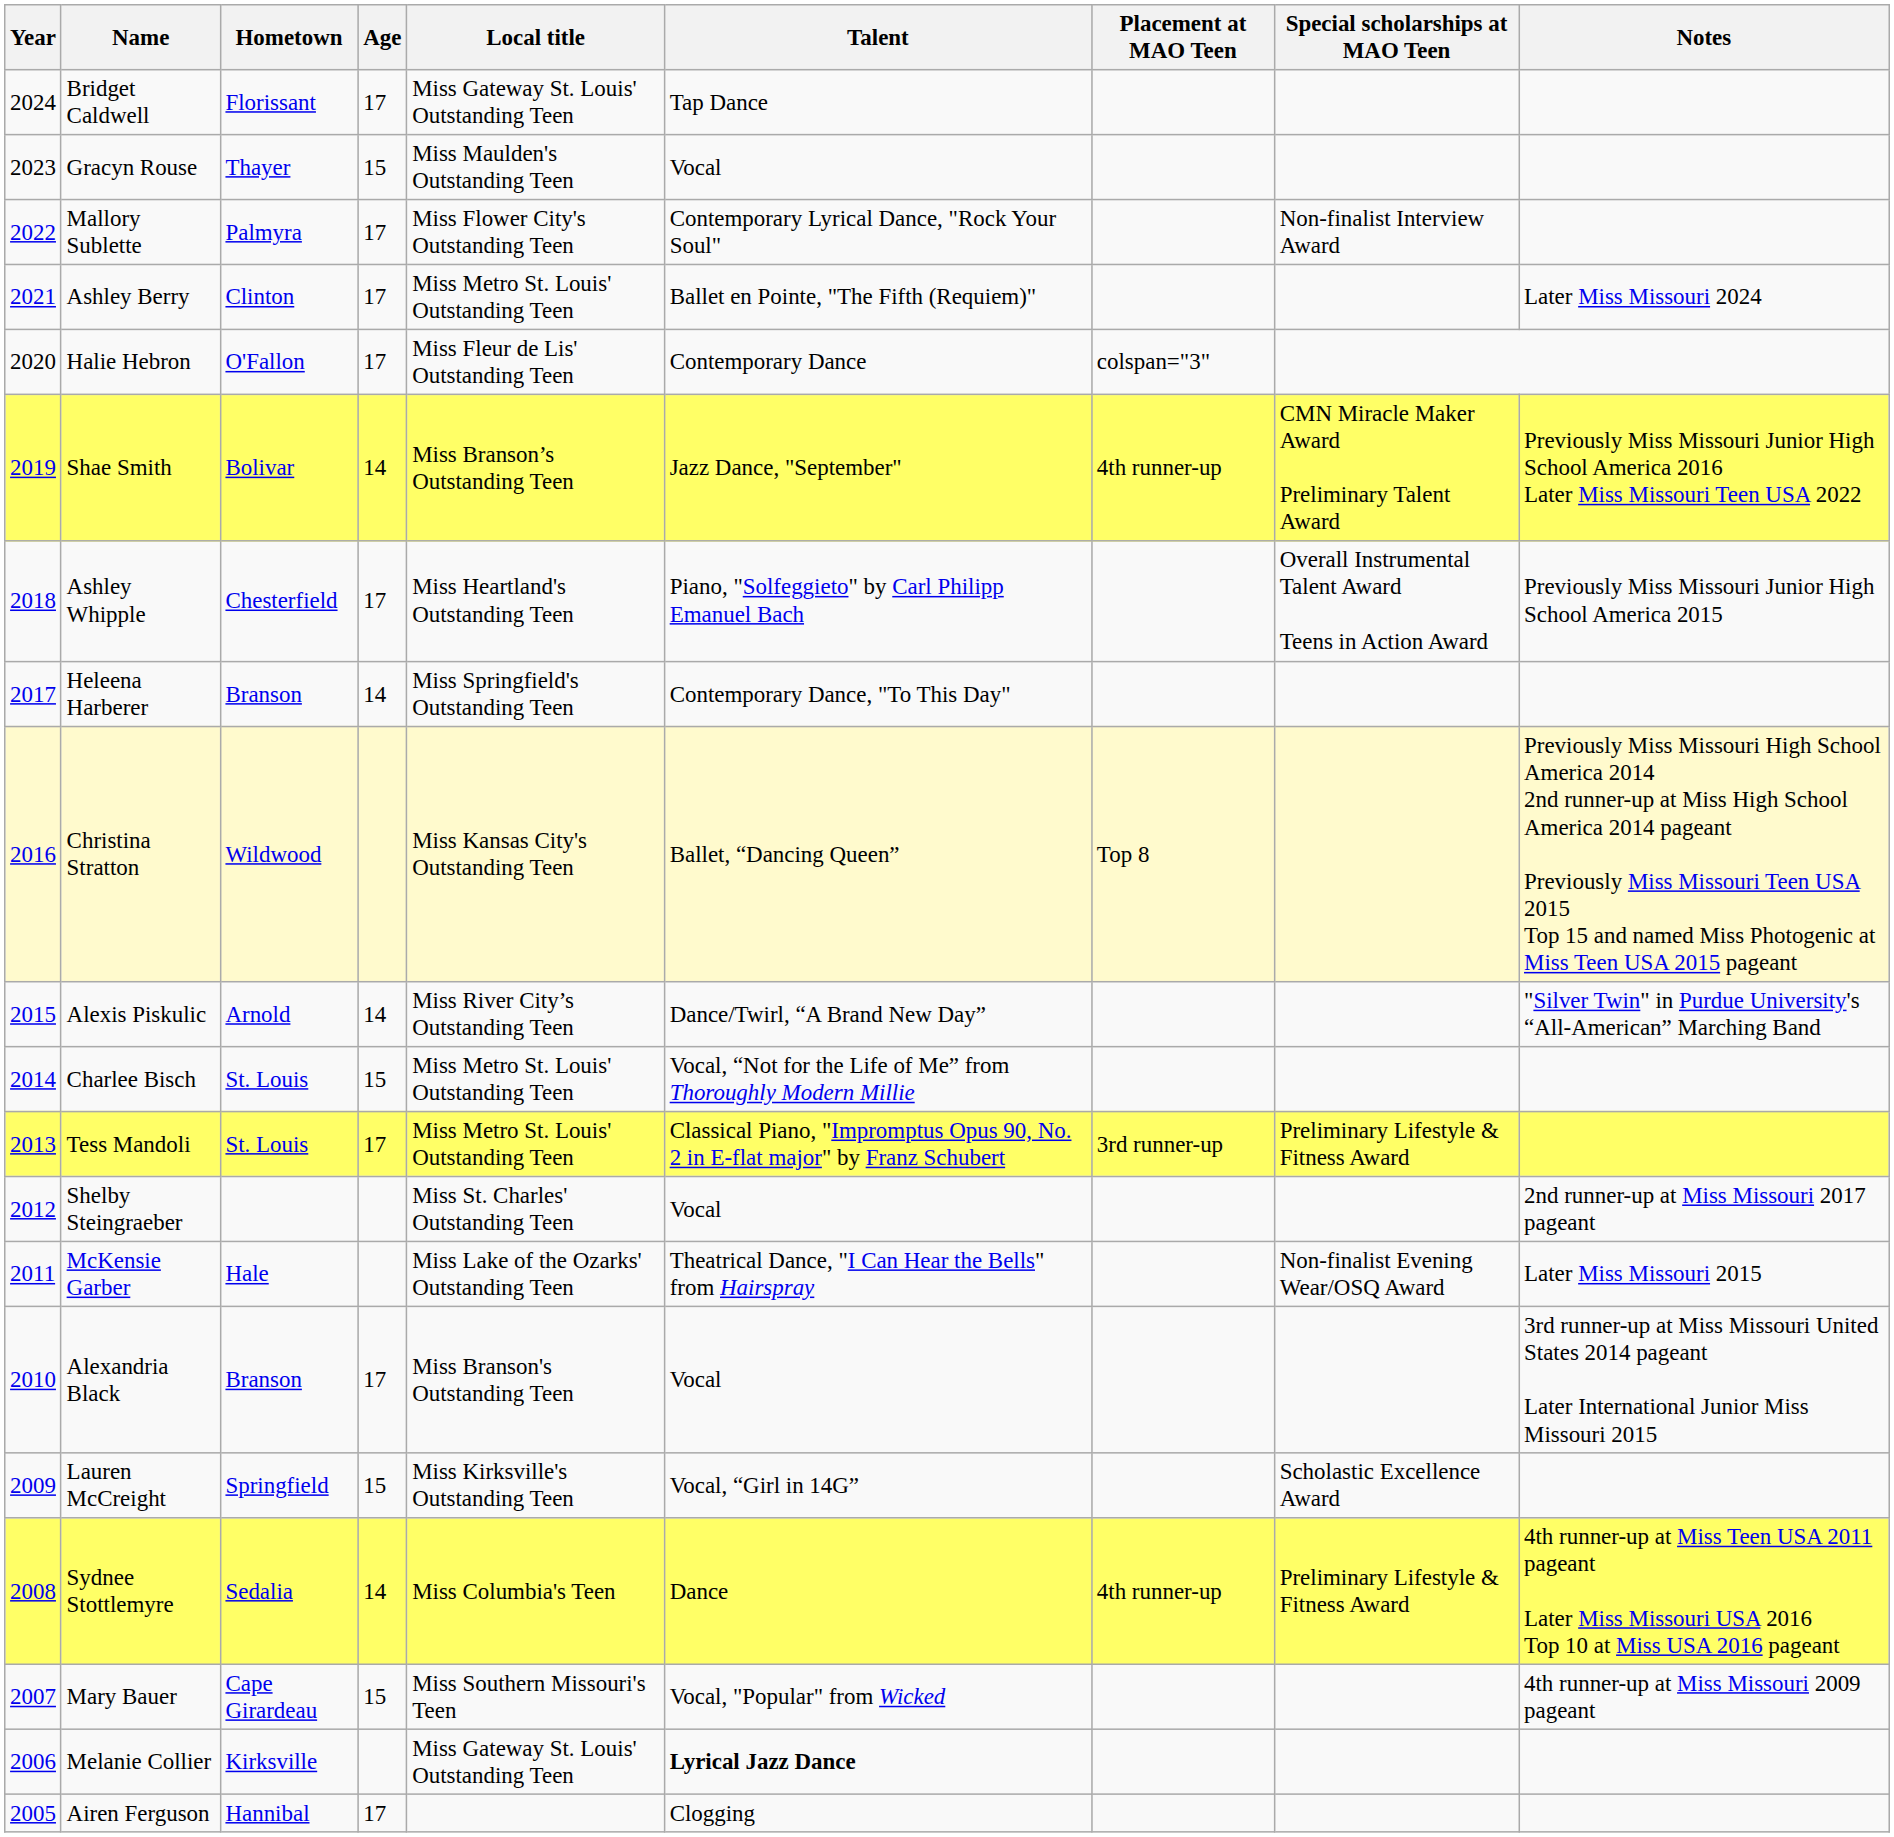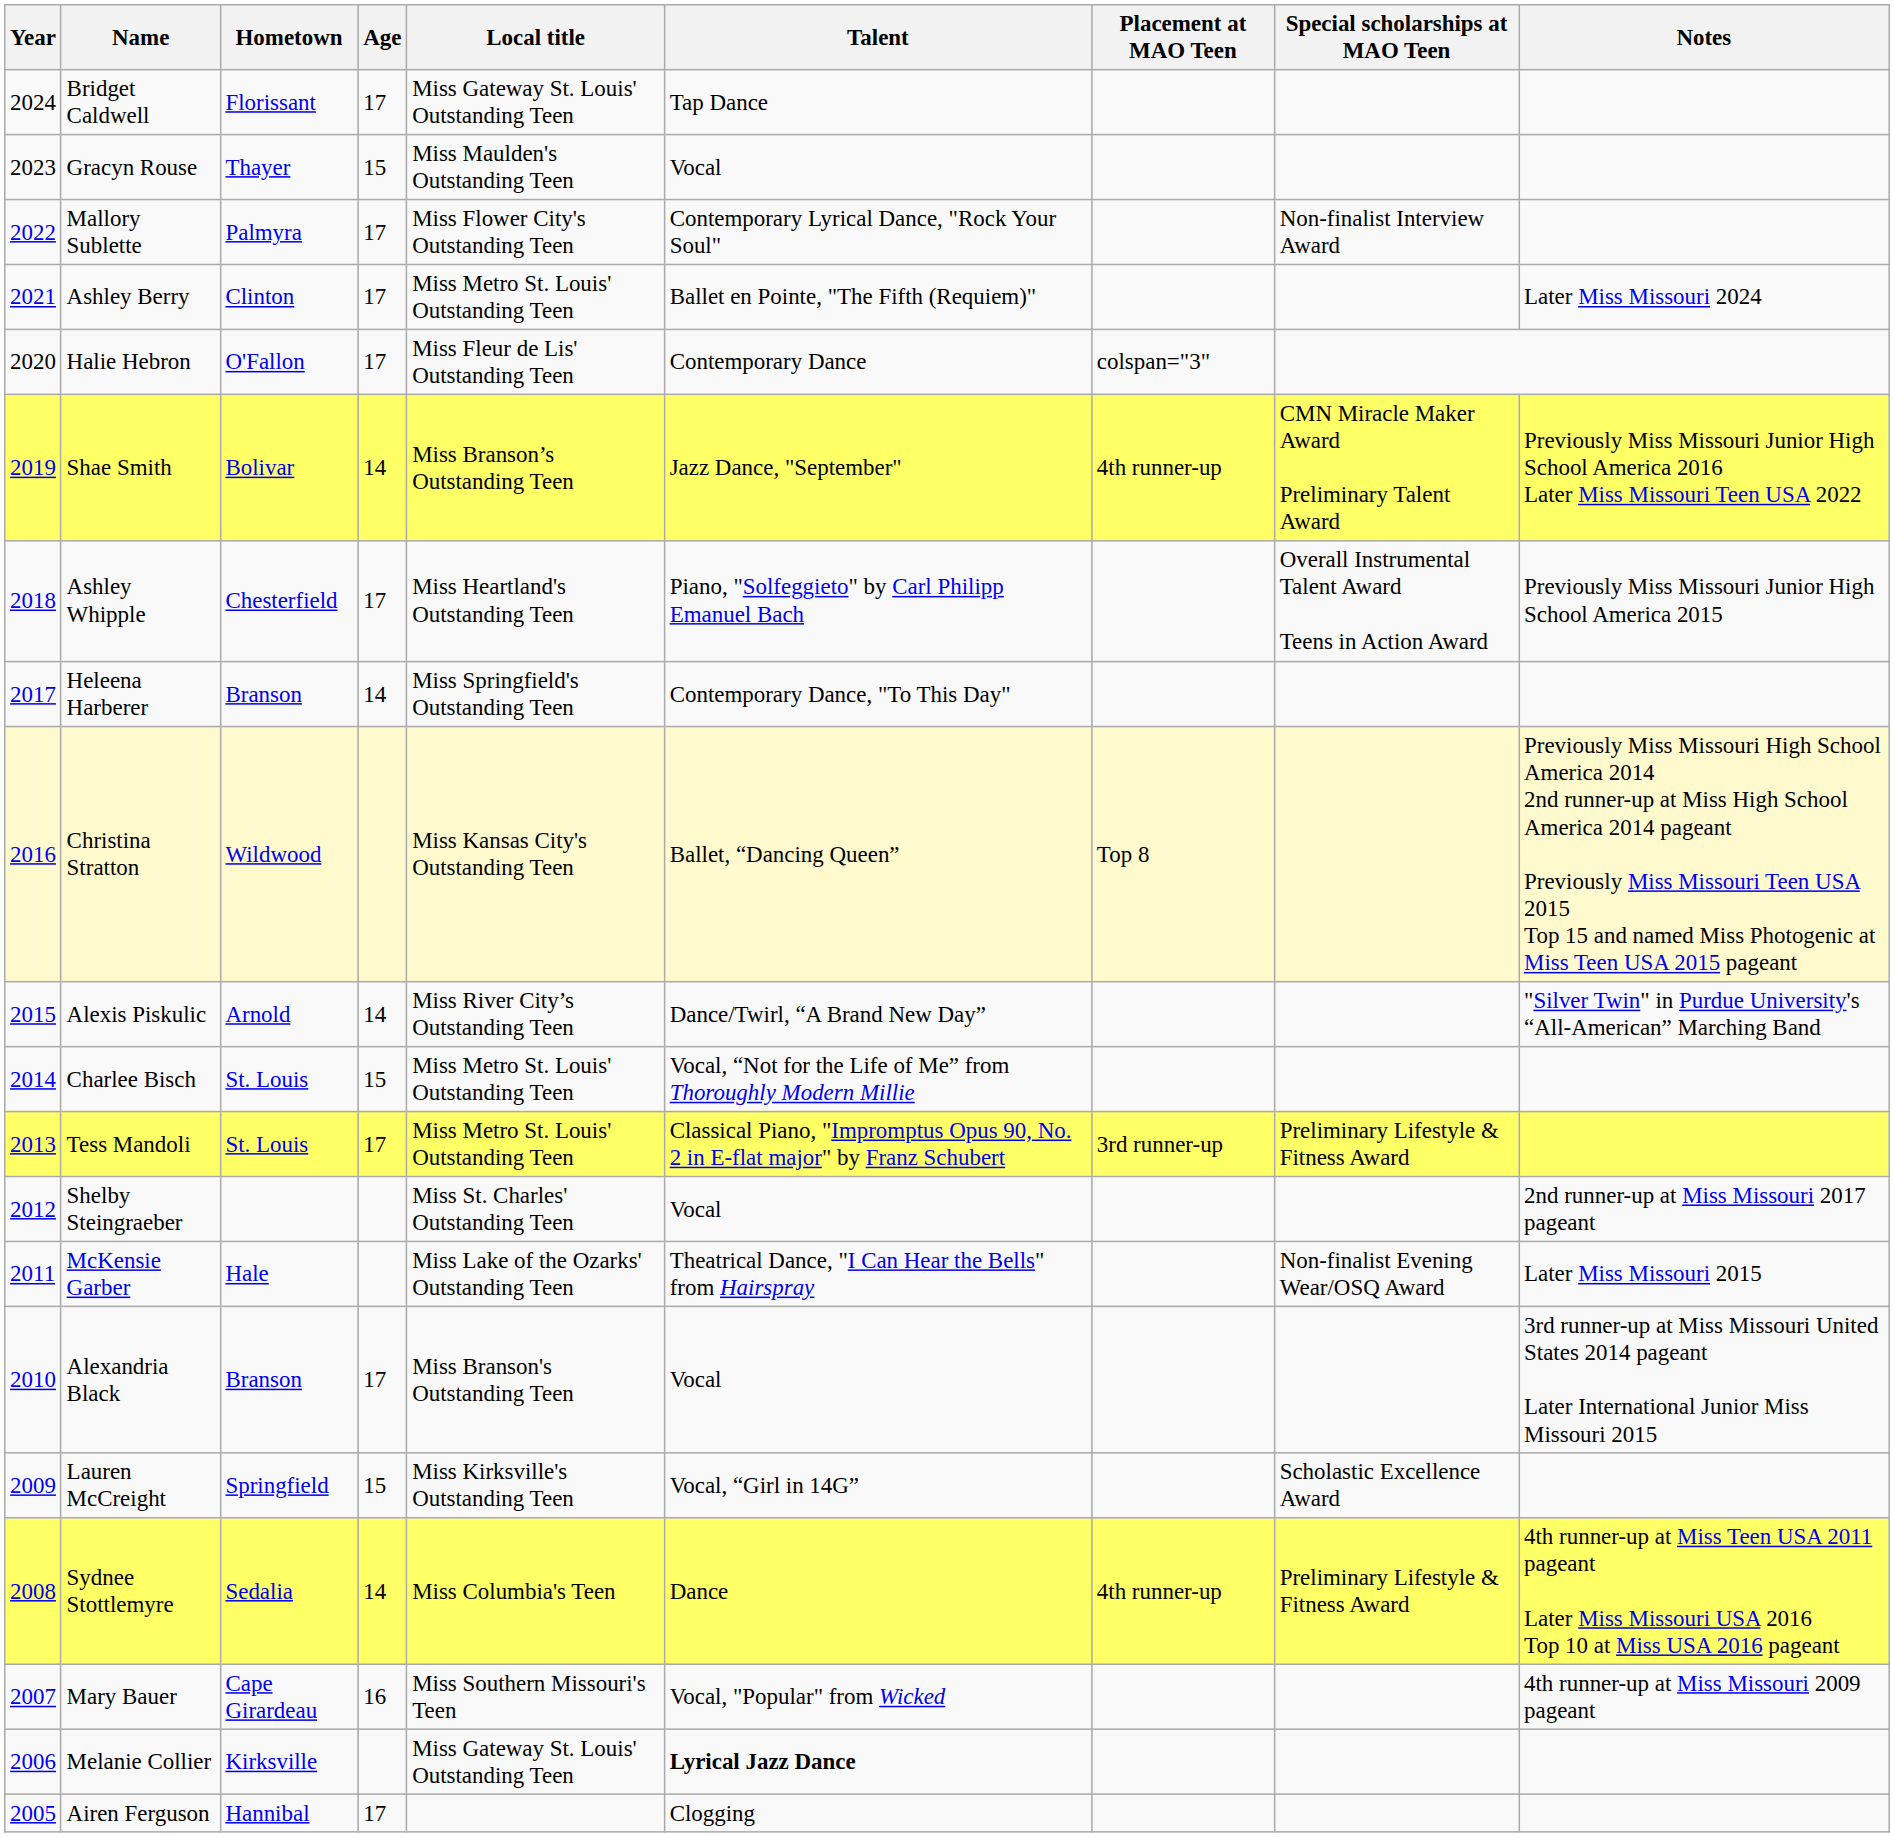(375, 1696) 15 -> (375, 1696) 16
